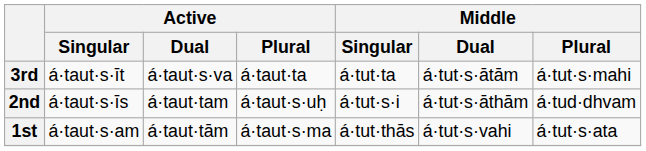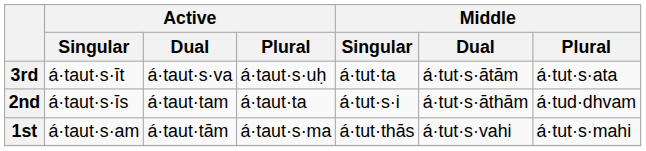(274, 74) á·taut·ta -> (283, 74) á·taut·s·uḥ
(584, 74) á·tut·s·mahi -> (577, 74) á·tut·s·ata
(283, 103) á·taut·s·uḥ -> (274, 103) á·taut·ta
(577, 131) á·tut·s·ata -> (584, 131) á·tut·s·mahi
